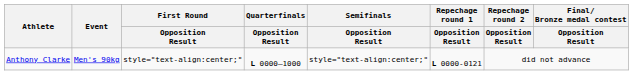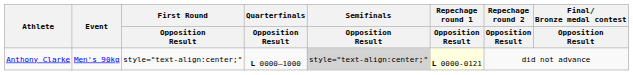(368, 59) no background -> (368, 59) lightgrey background
(457, 63) no background -> (457, 63) lightyellow background
